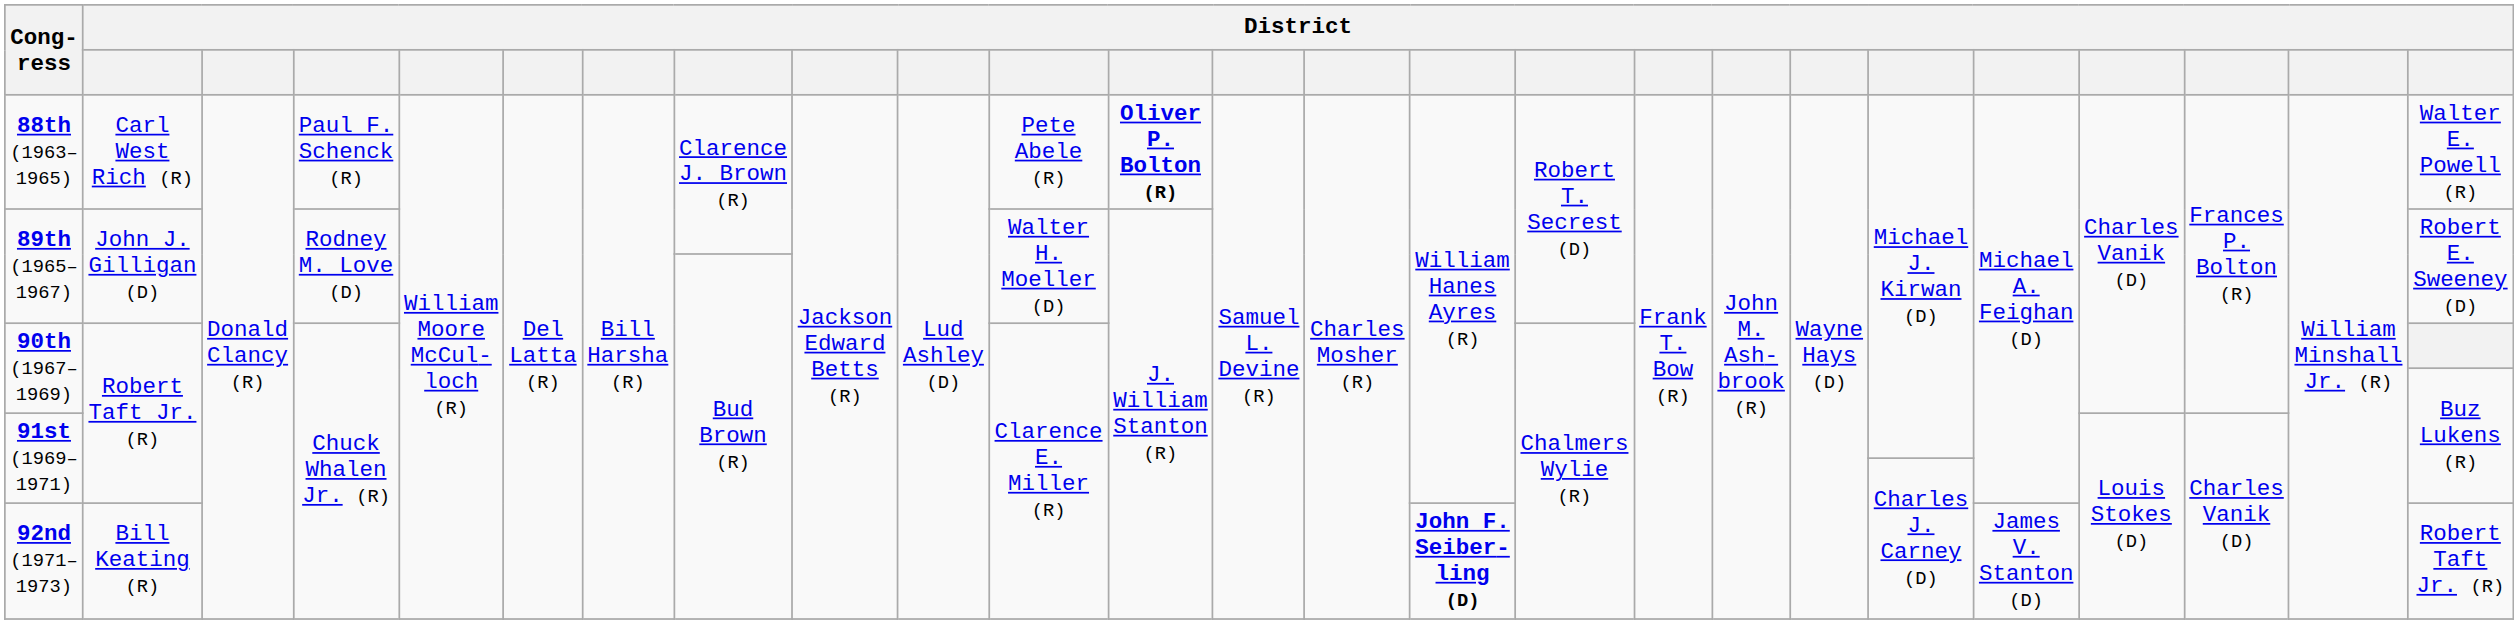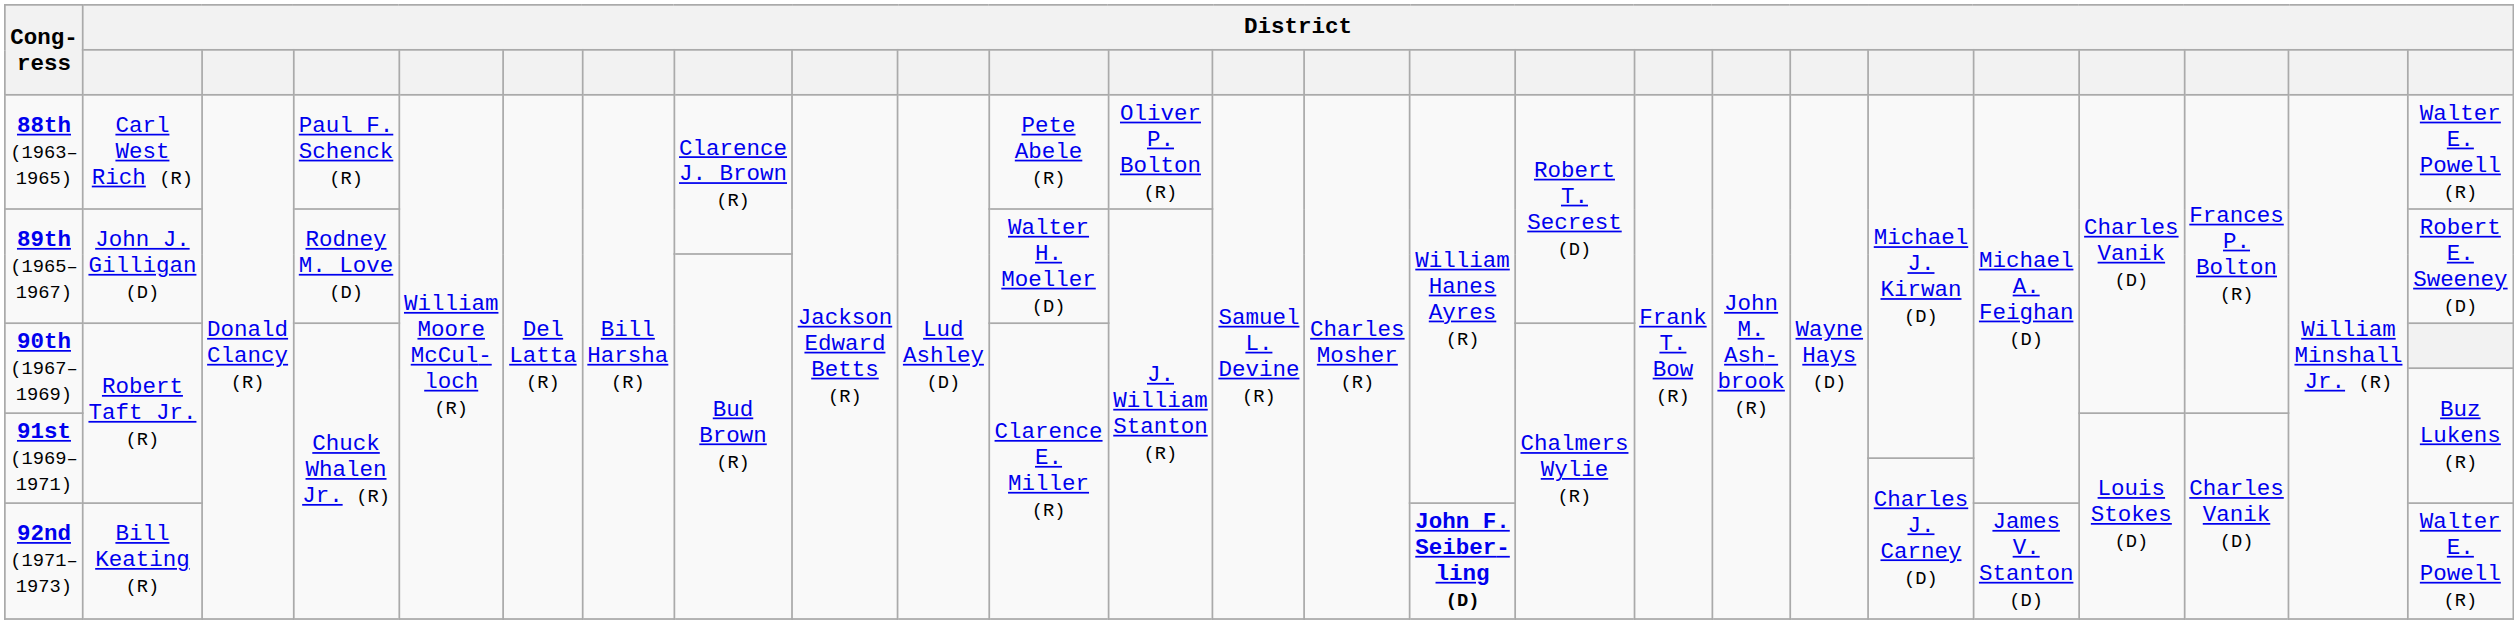(1160, 152) bold -> (1160, 151) normal
(2460, 561) Robert Taft Jr. (R) -> (2460, 560) Walter E. Powell (R)
